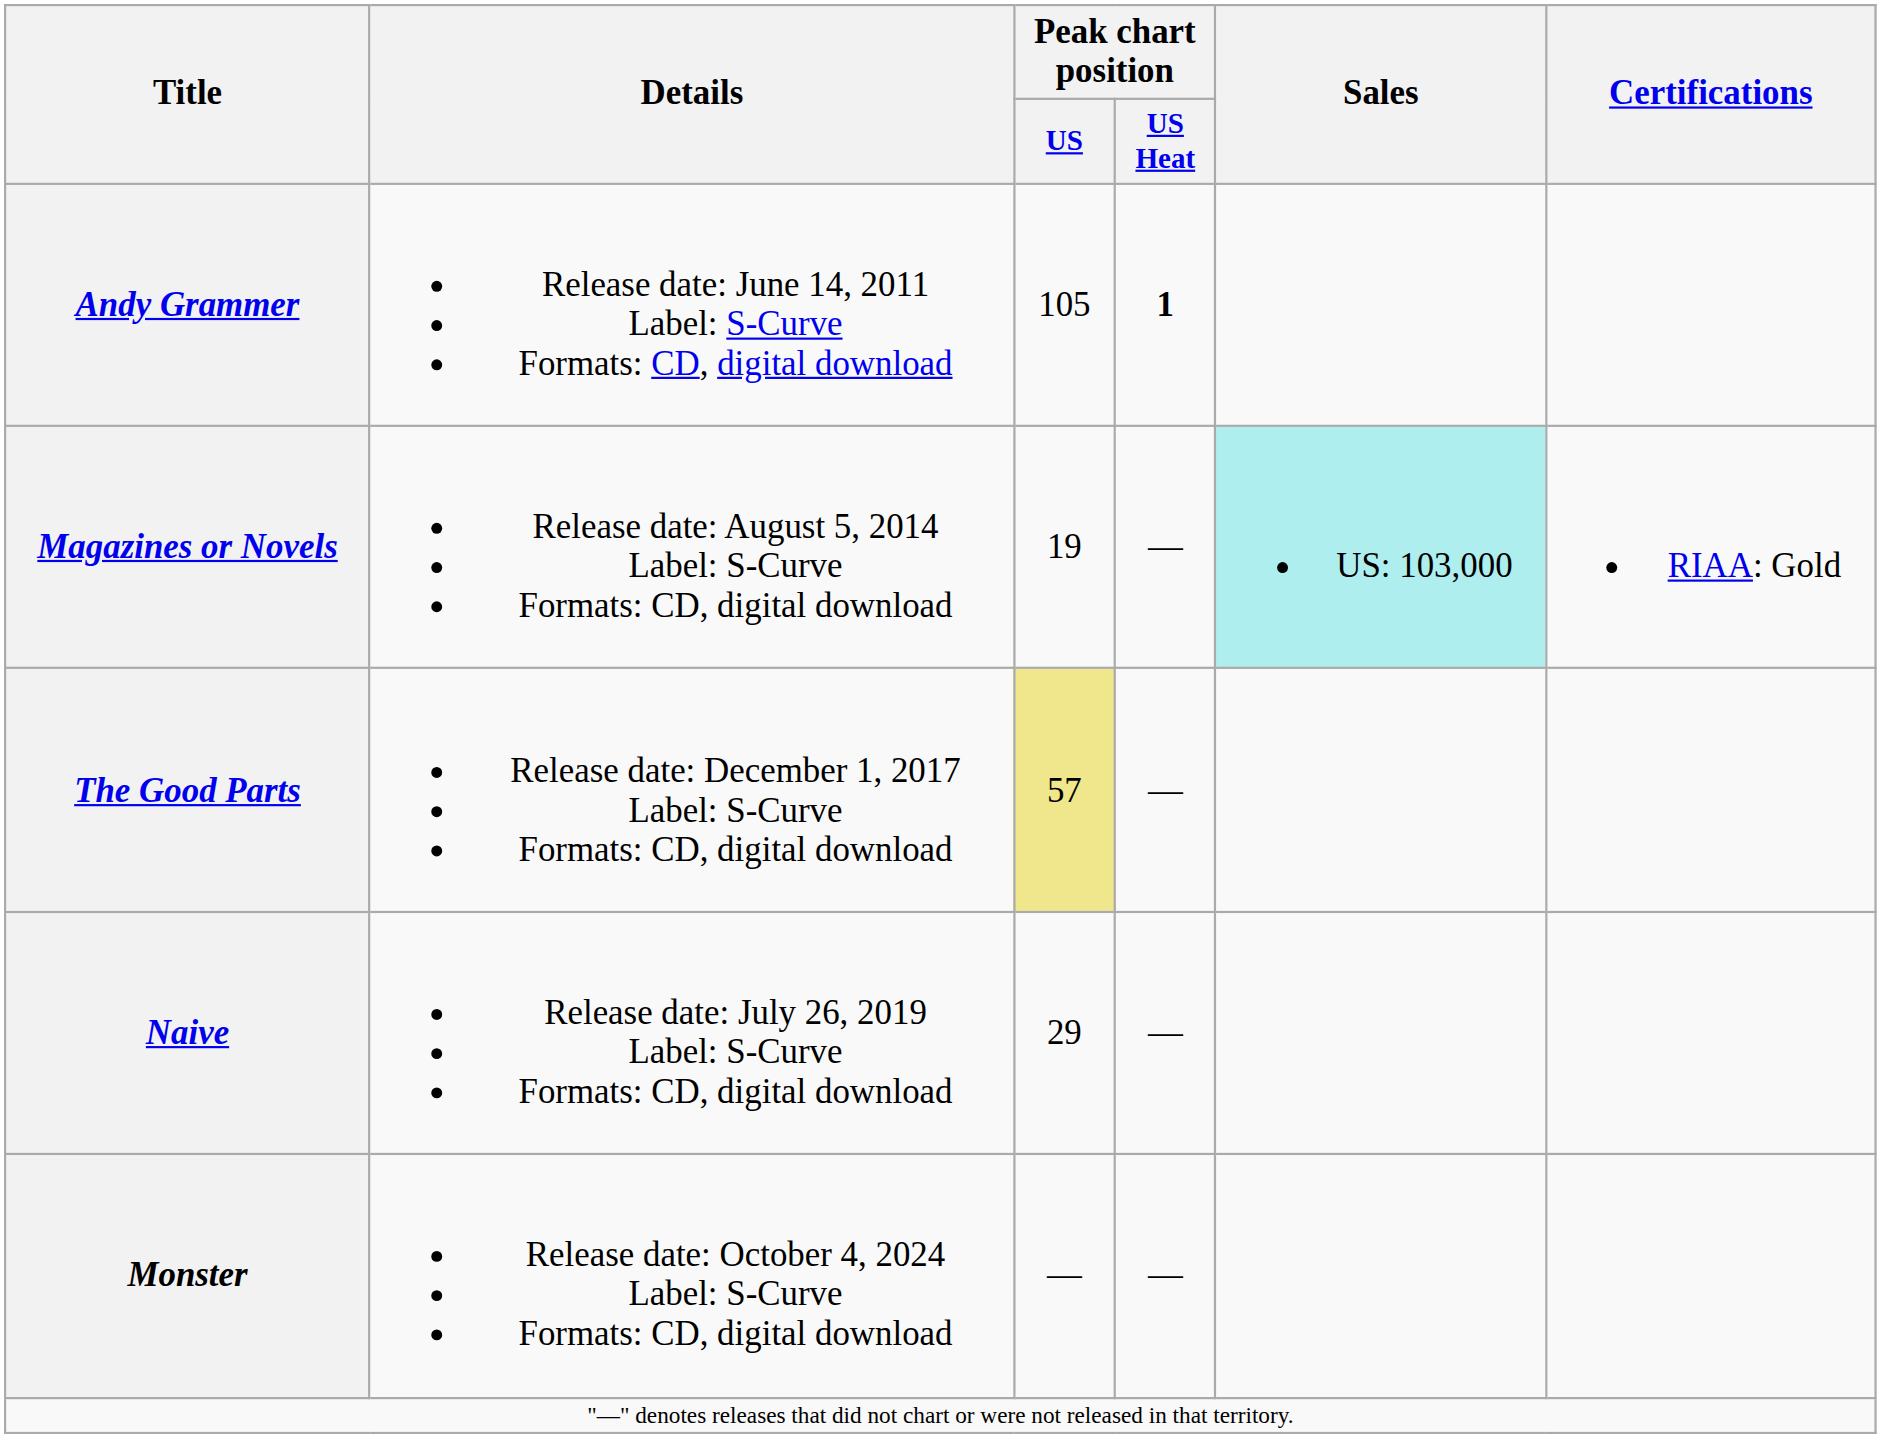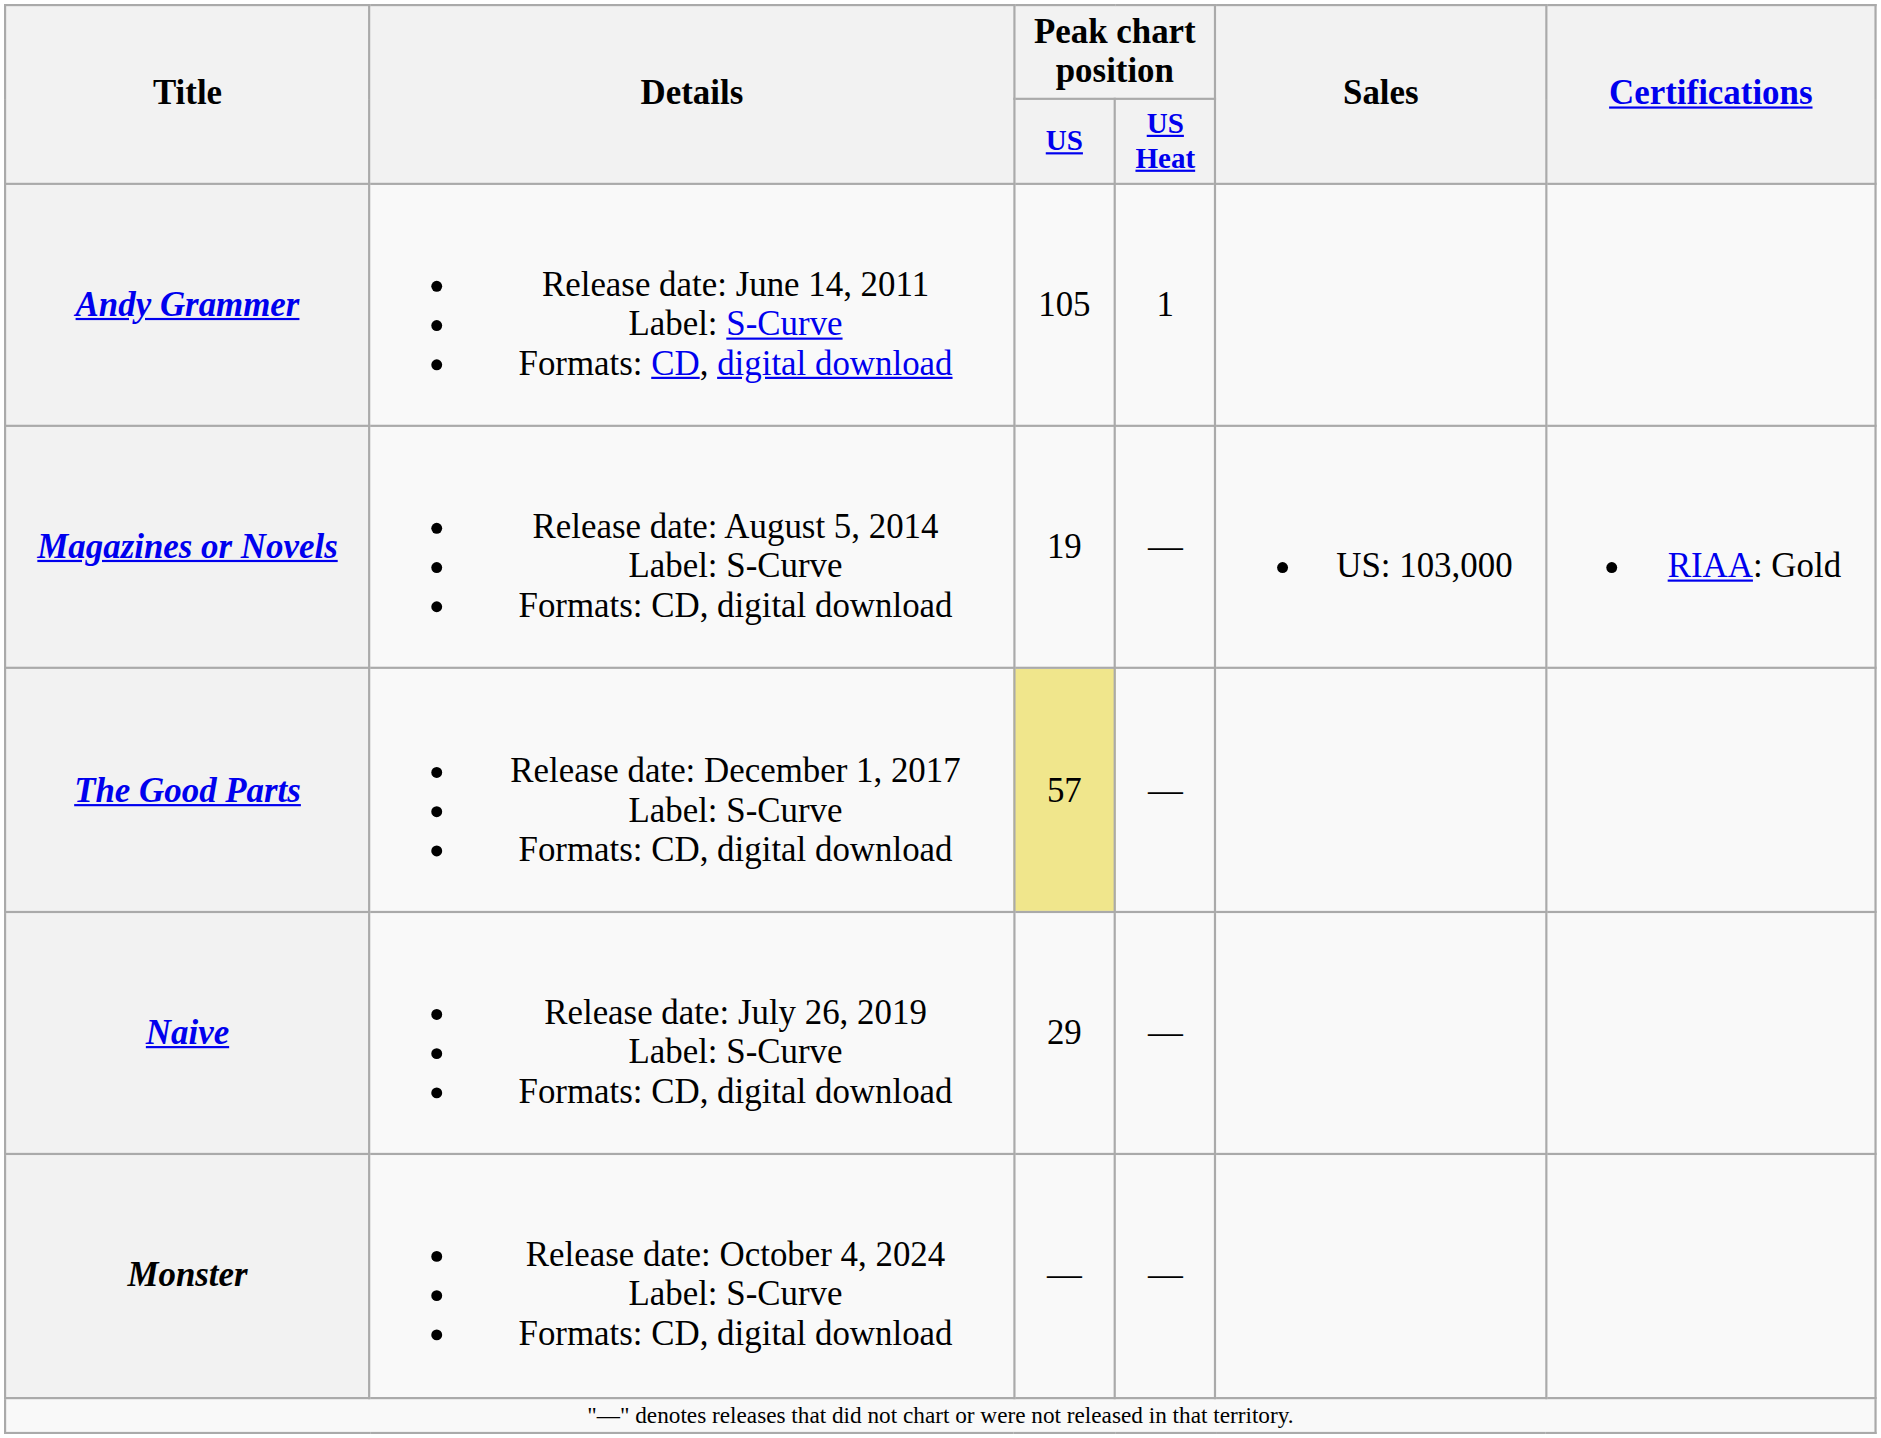(1165, 303) bold -> (1165, 303) normal
(1381, 567) paleturquoise background -> (1381, 567) no background
